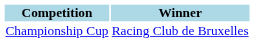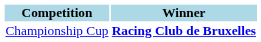(180, 31) normal -> (184, 31) bold
